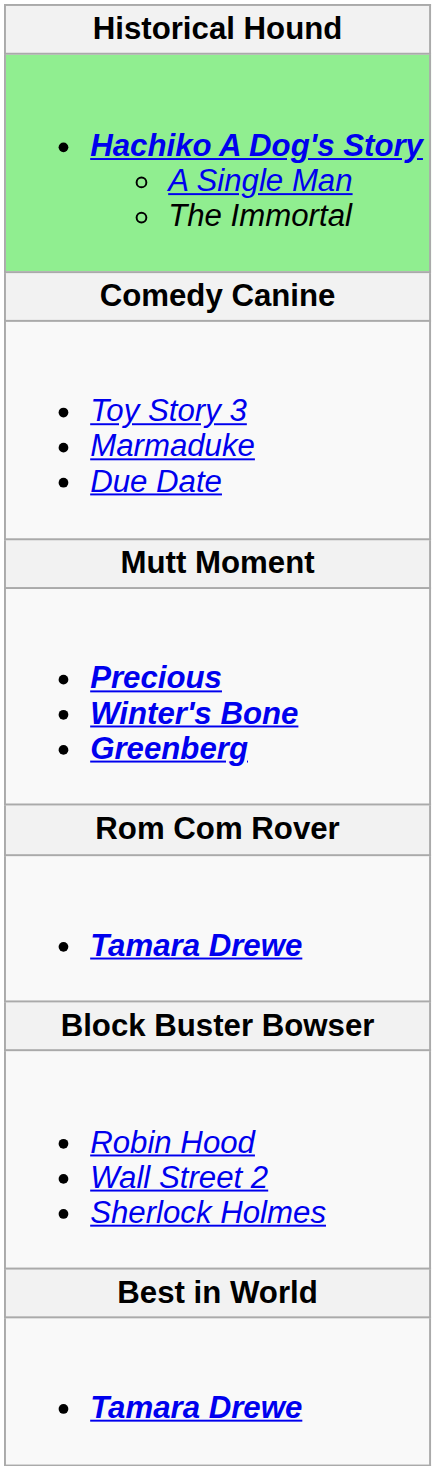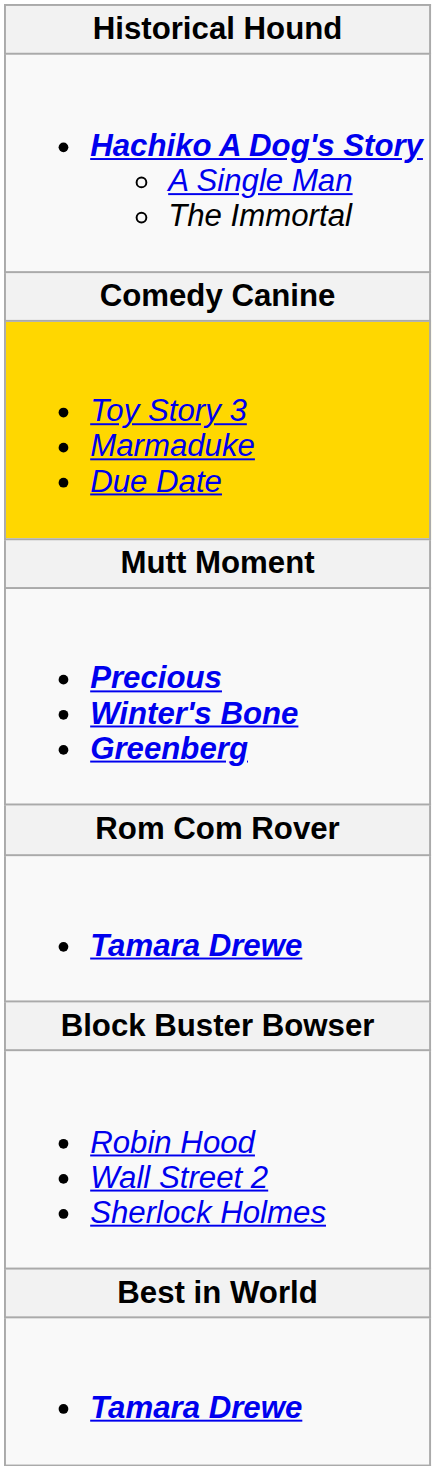(218, 181) lightgreen background -> (218, 181) no background
(218, 447) no background -> (218, 447) gold background
